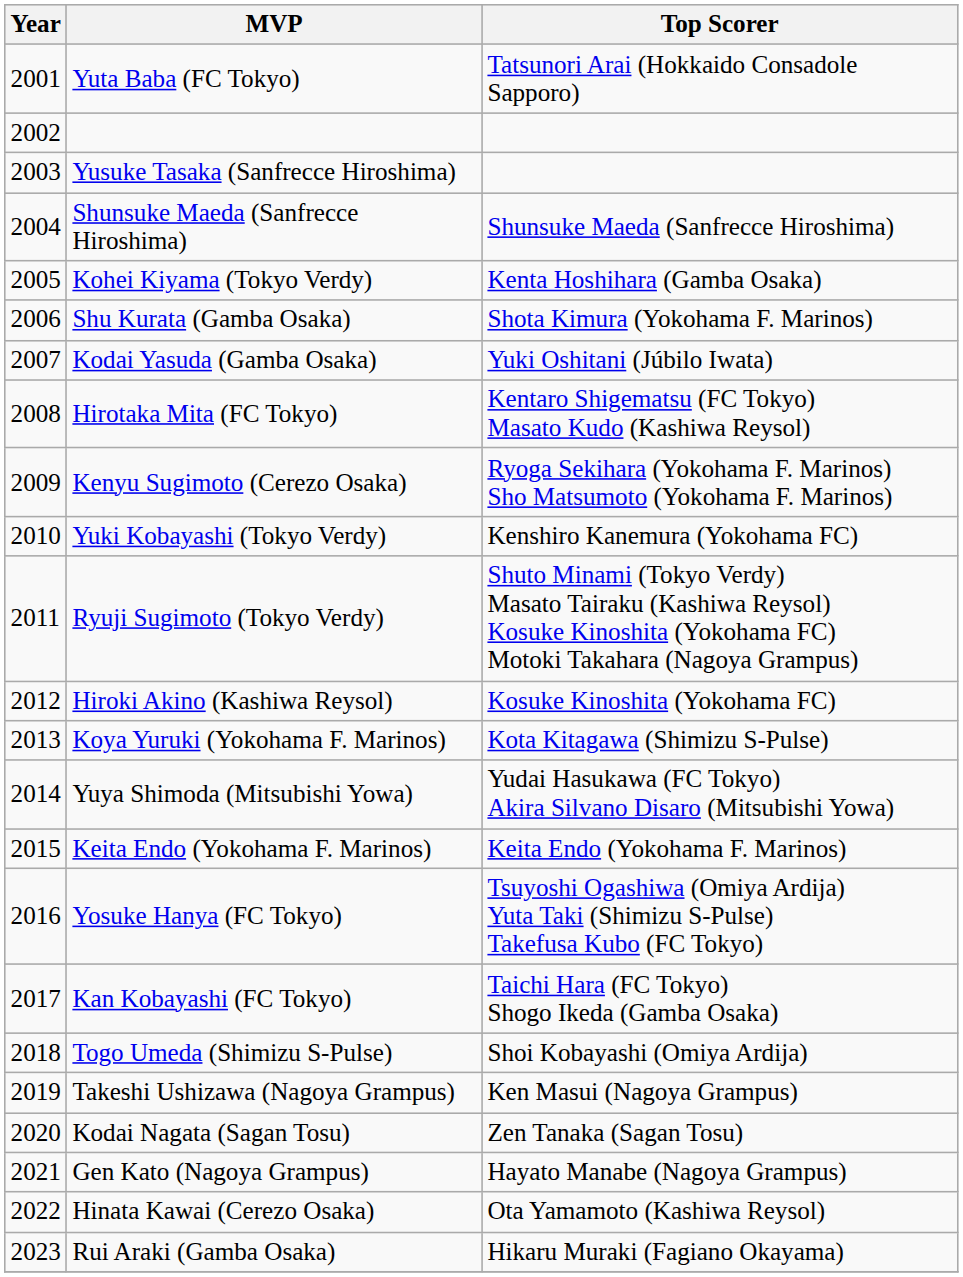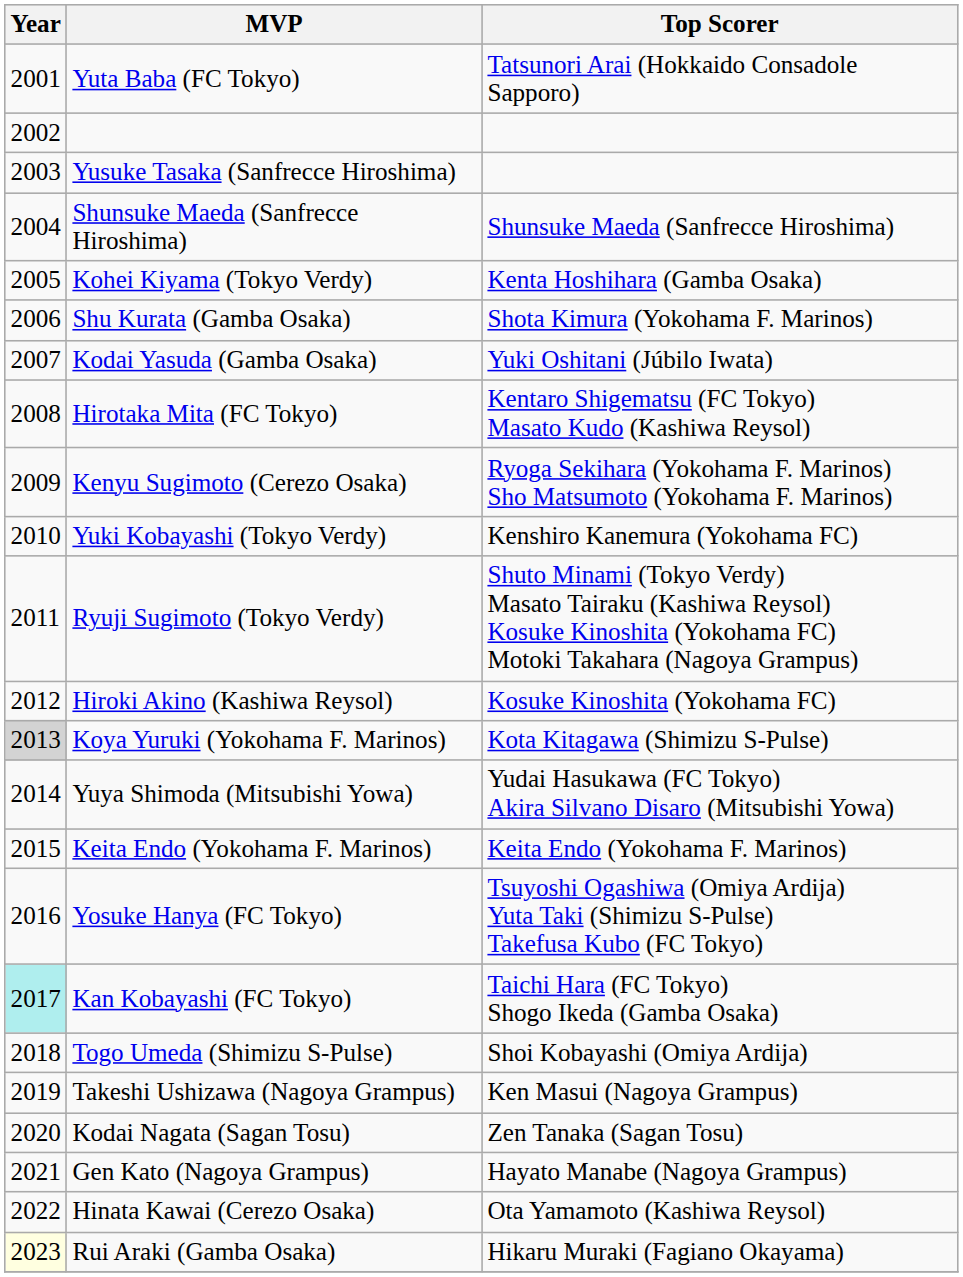(36, 740) no background -> (36, 740) lightgrey background
(36, 998) no background -> (36, 998) paleturquoise background
(36, 1251) no background -> (36, 1251) lightyellow background
